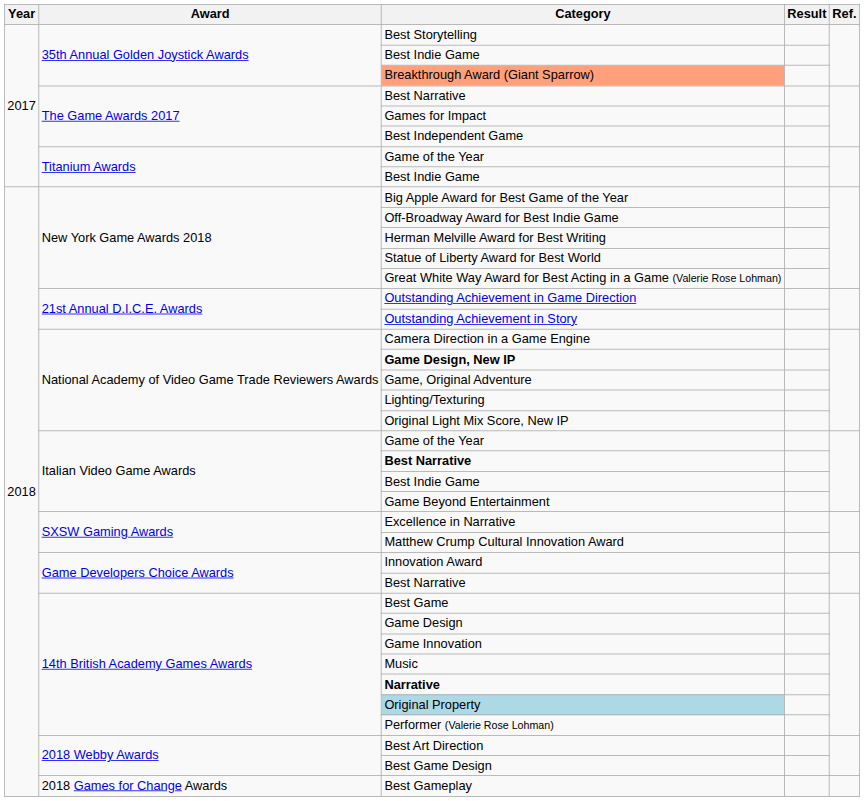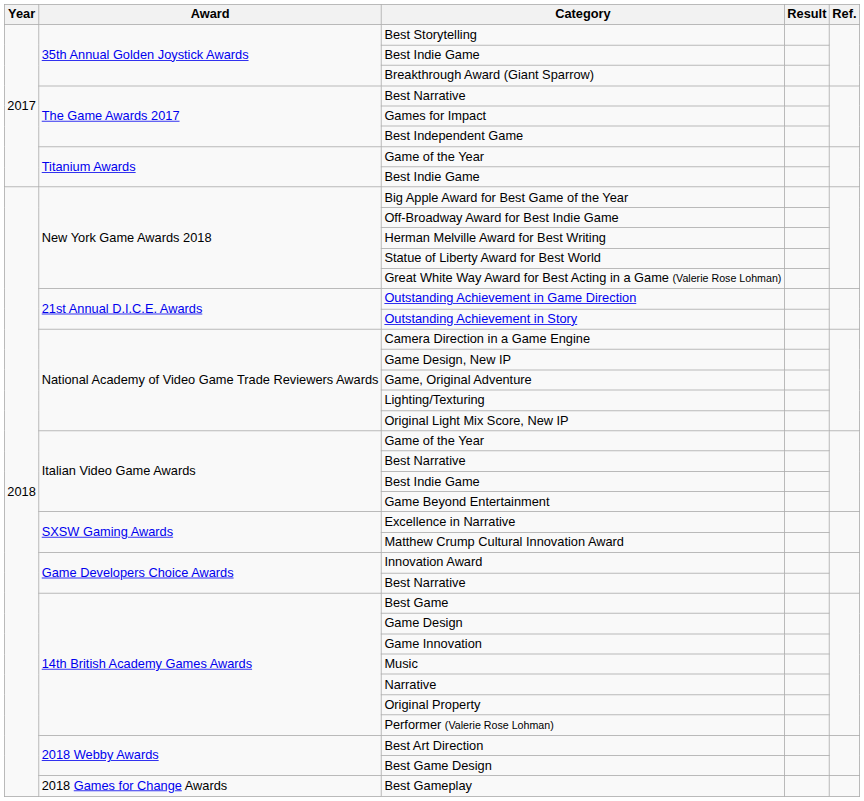(489, 75) lightsalmon background -> (489, 75) no background
(450, 359) bold -> (448, 359) normal
(428, 461) bold -> (425, 461) normal
(412, 684) bold -> (410, 684) normal
(432, 704) lightblue background -> (432, 704) no background
